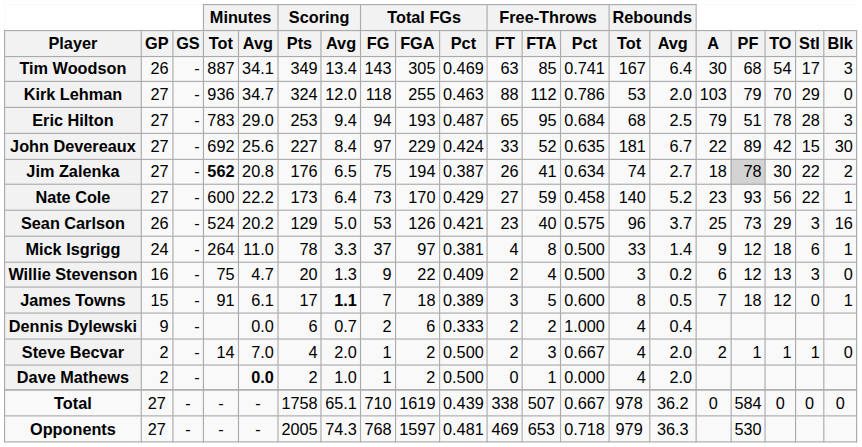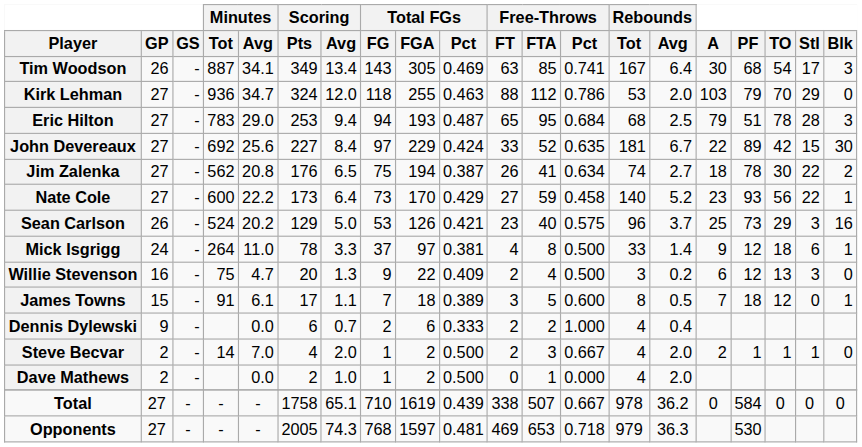(221, 172) bold -> (221, 172) normal
(752, 172) lightgrey background -> (752, 172) no background
(346, 301) bold -> (346, 301) normal
(262, 378) bold -> (262, 378) normal
